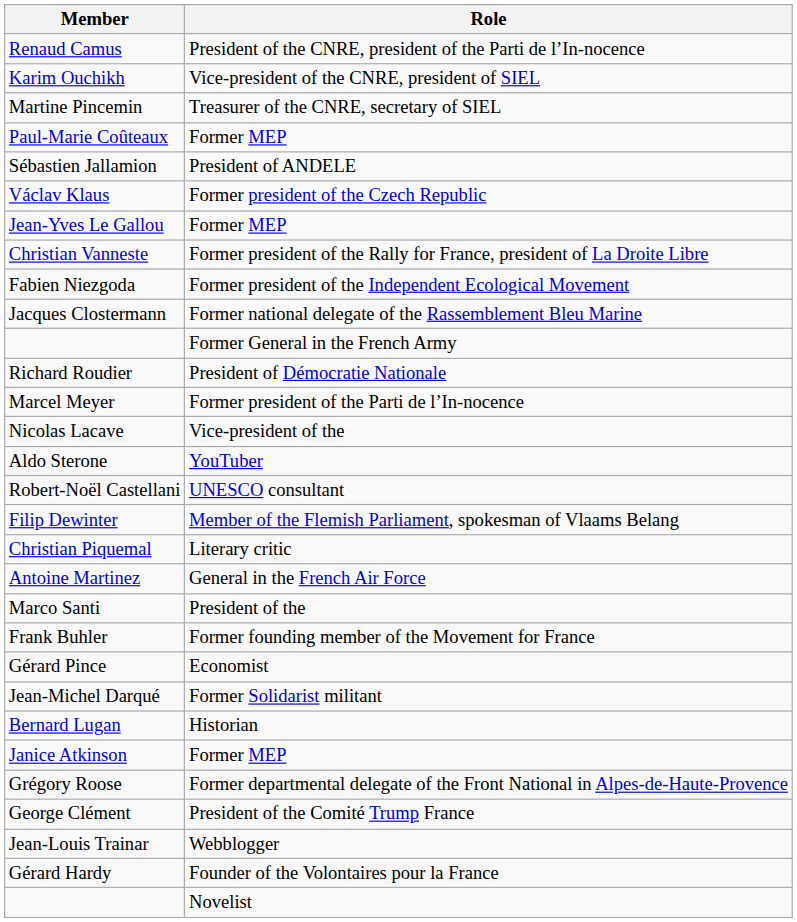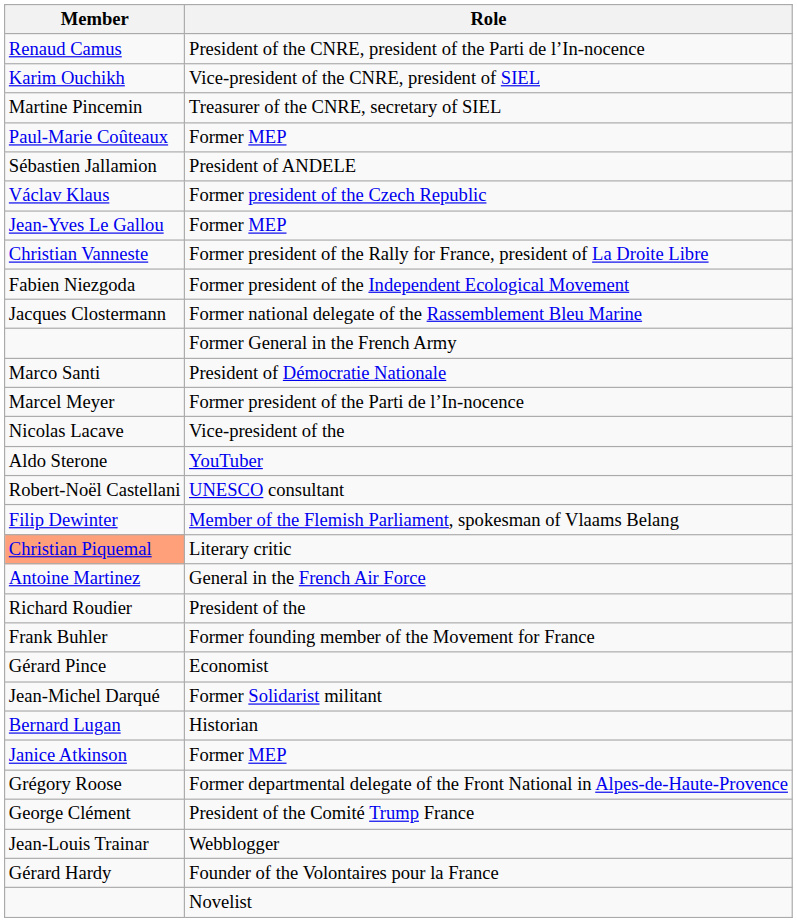(70, 372) Richard Roudier -> (54, 372) Marco Santi
(80, 549) no background -> (80, 549) lightsalmon background
(54, 607) Marco Santi -> (70, 607) Richard Roudier
